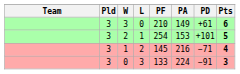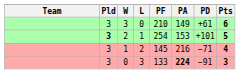(109, 37) normal -> (109, 37) bold
(183, 62) normal -> (183, 62) bold
